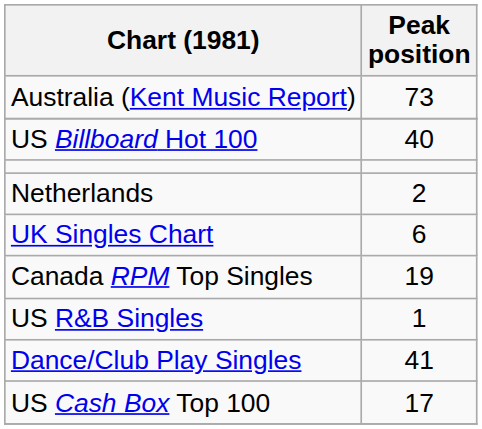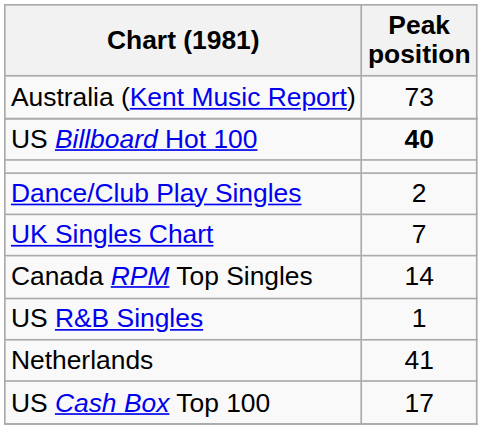(419, 138) normal -> (419, 138) bold
(82, 192) Netherlands -> (156, 192) Dance/Club Play Singles
(419, 234) 6 -> (419, 234) 7
(419, 276) 19 -> (419, 276) 14
(156, 360) Dance/Club Play Singles -> (82, 360) Netherlands
